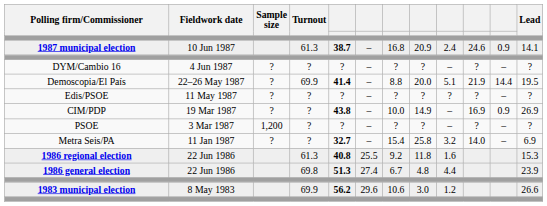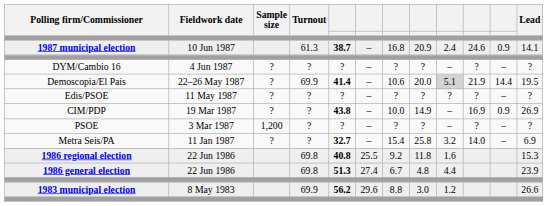(396, 82) 8.8 -> (396, 82) 10.6
(450, 82) no background -> (450, 82) lightgrey background
(309, 155) 61.3 -> (309, 155) 69.8
(396, 189) 10.6 -> (396, 189) 8.8
